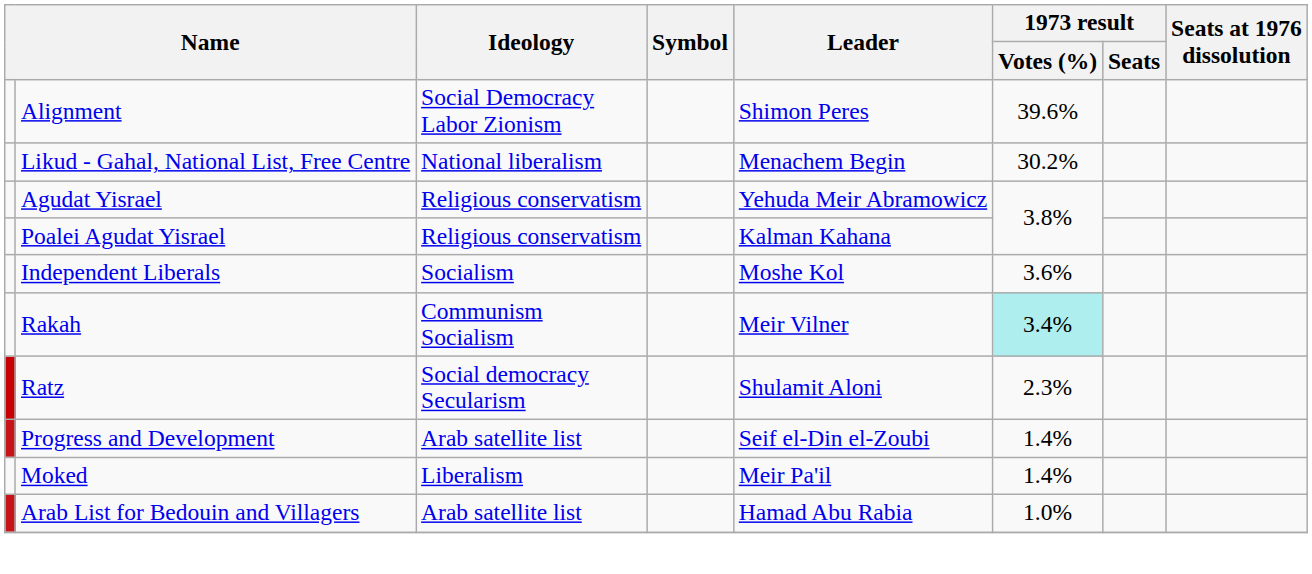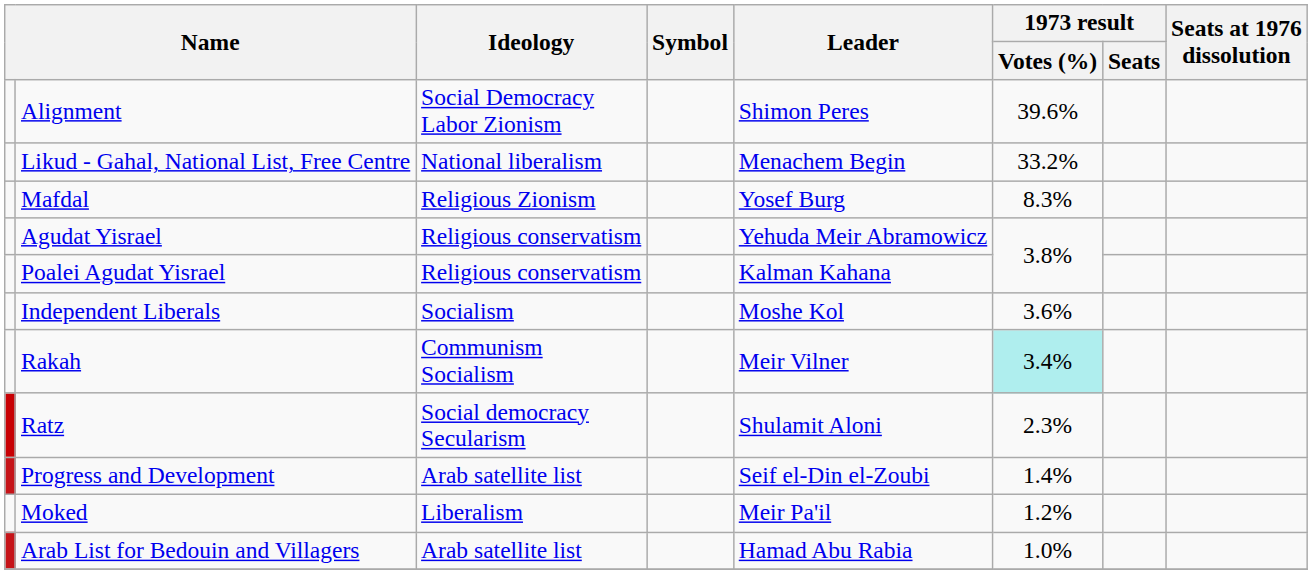(1048, 161) 30.2% -> (1048, 161) 33.2%
+ row: (55, 198)
(1048, 475) 1.4% -> (1048, 512) 1.2%
